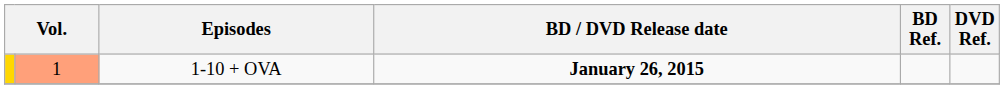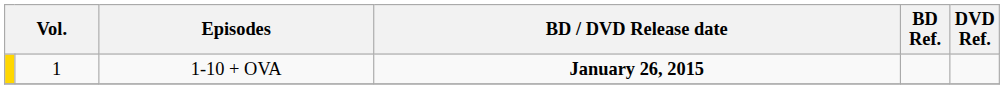(57, 68) lightsalmon background -> (57, 68) no background
